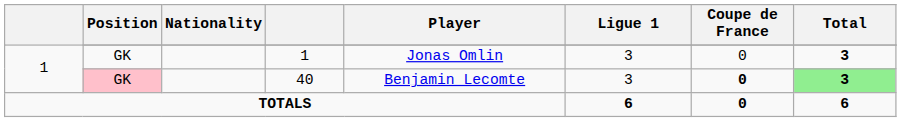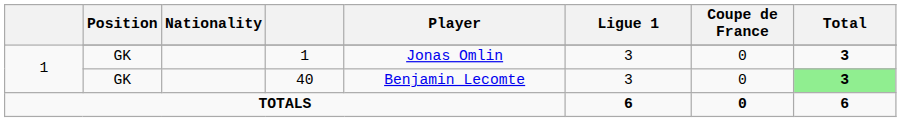(122, 81) pink background -> (122, 81) no background
(742, 81) bold -> (742, 81) normal
